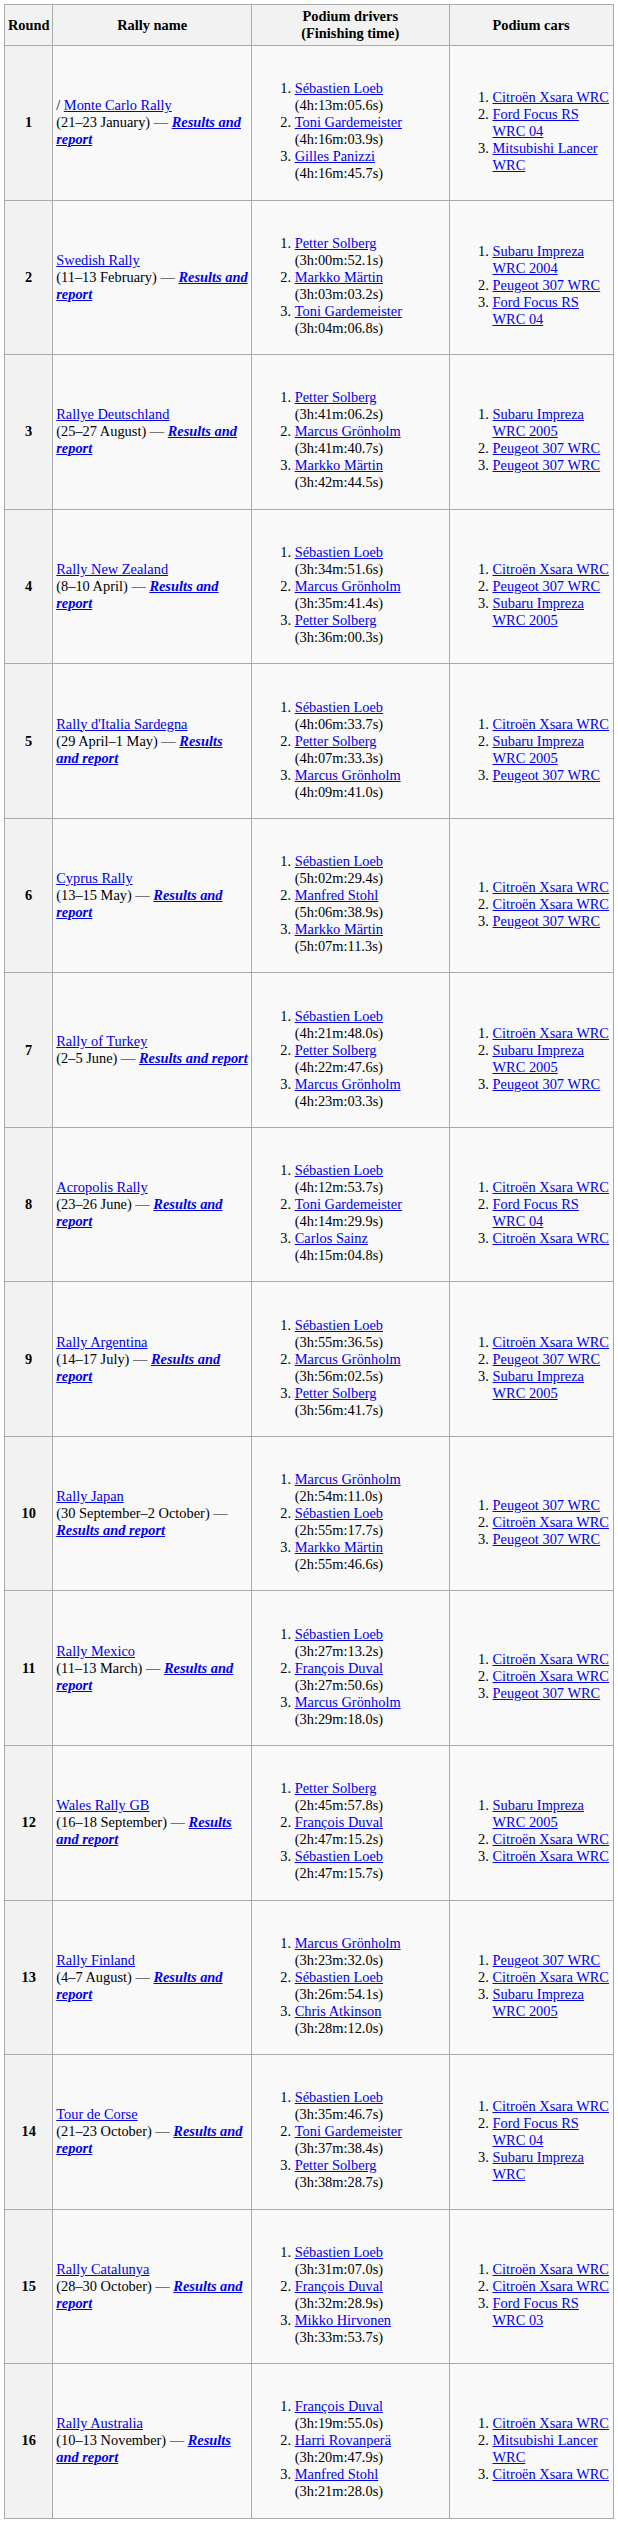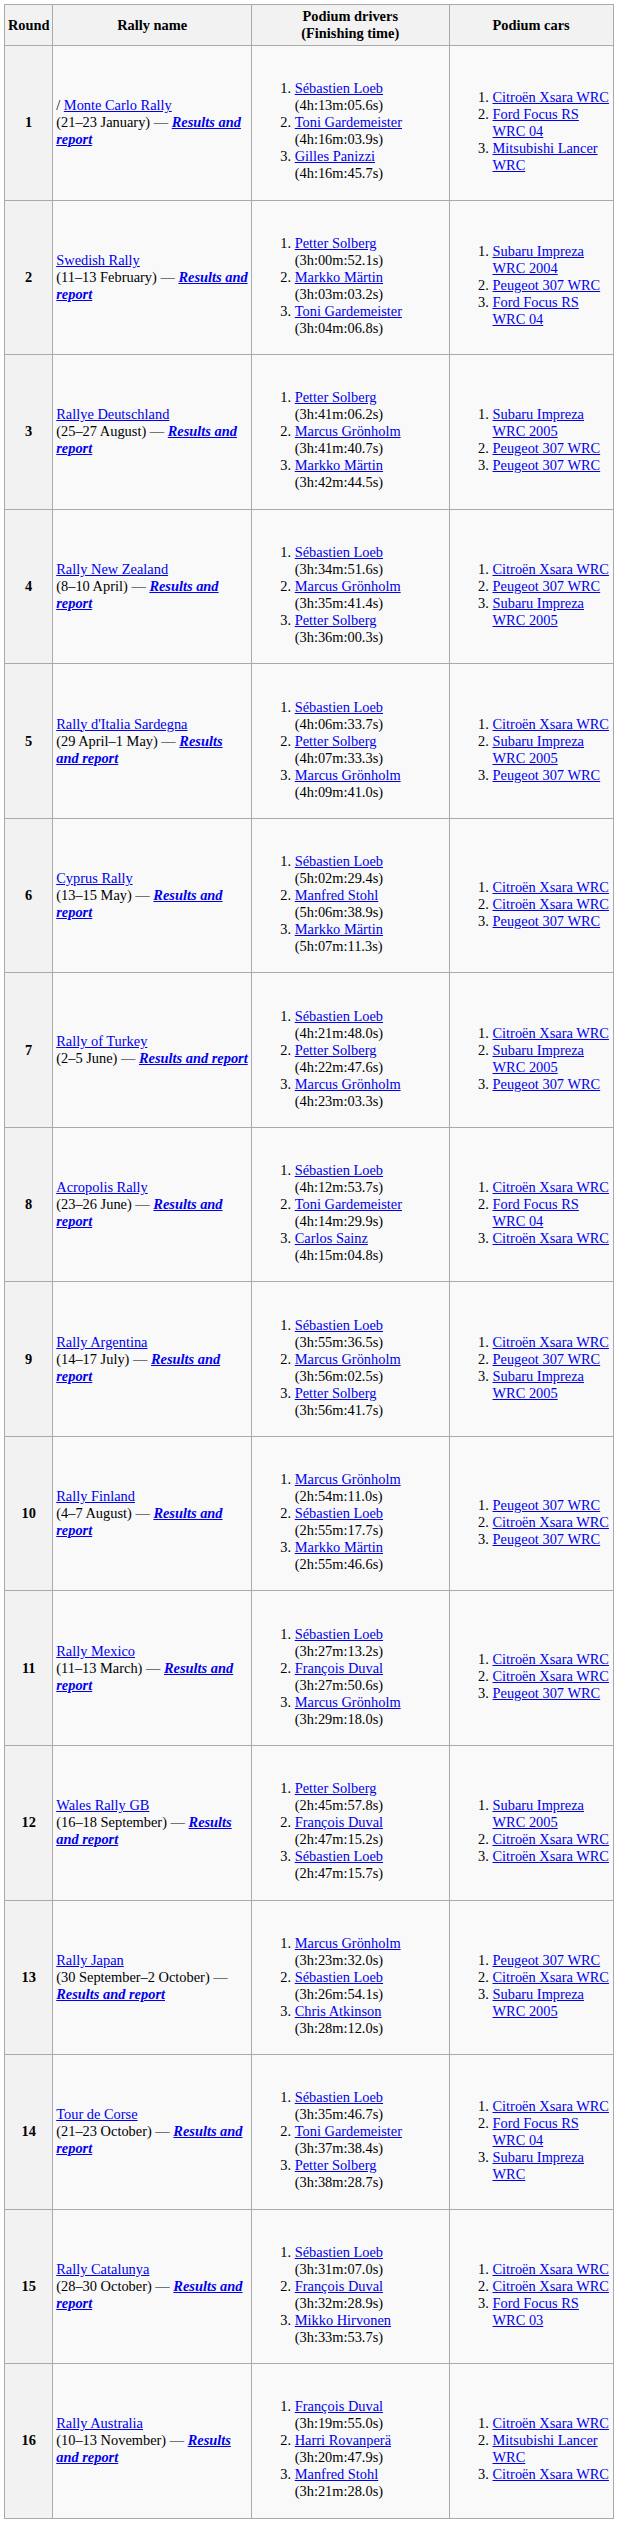(142, 1513) Rally Japan (30 September–2 October) — Results and report -> (139, 1513) Rally Finland (4–7 August) — Results and report
(139, 1977) Rally Finland (4–7 August) — Results and report -> (142, 1977) Rally Japan (30 September–2 October) — Results and report
